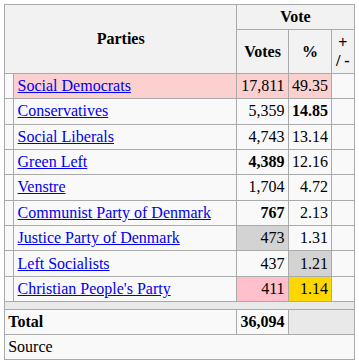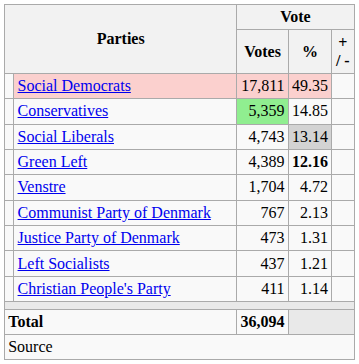(267, 111) no background -> (267, 111) lightgreen background
(310, 111) bold -> (310, 111) normal
(310, 136) no background -> (310, 136) lightgrey background
(267, 162) bold -> (267, 162) normal
(310, 162) normal -> (310, 162) bold
(273, 212) bold -> (273, 212) normal
(273, 238) lightgrey background -> (273, 238) no background
(314, 263) lightgrey background -> (314, 263) no background
(273, 288) pink background -> (273, 288) no background
(314, 288) gold background -> (314, 288) no background
